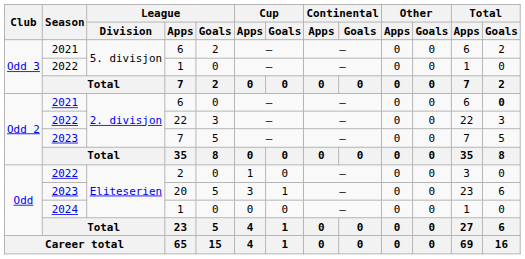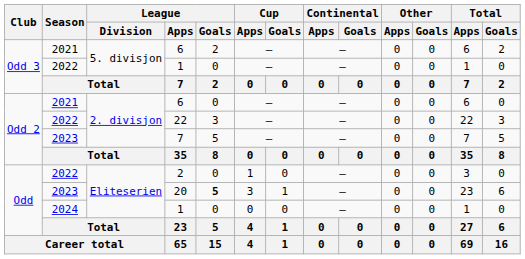(501, 102) bold -> (501, 102) normal
(215, 191) normal -> (215, 191) bold
